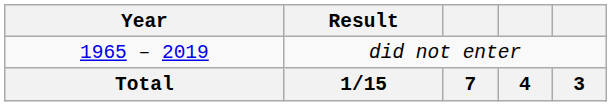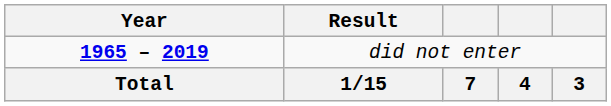(144, 52) normal -> (144, 52) bold
